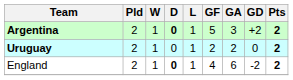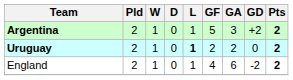(174, 30) bold -> (174, 30) normal
(193, 48) normal -> (193, 48) bold
(174, 65) bold -> (174, 65) normal
